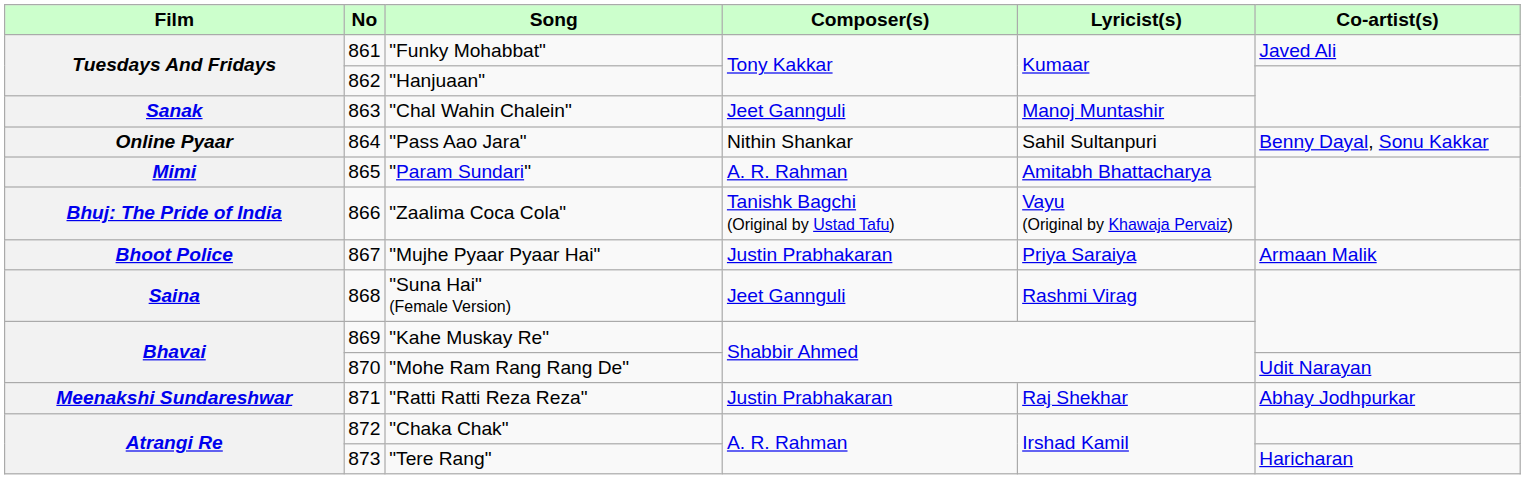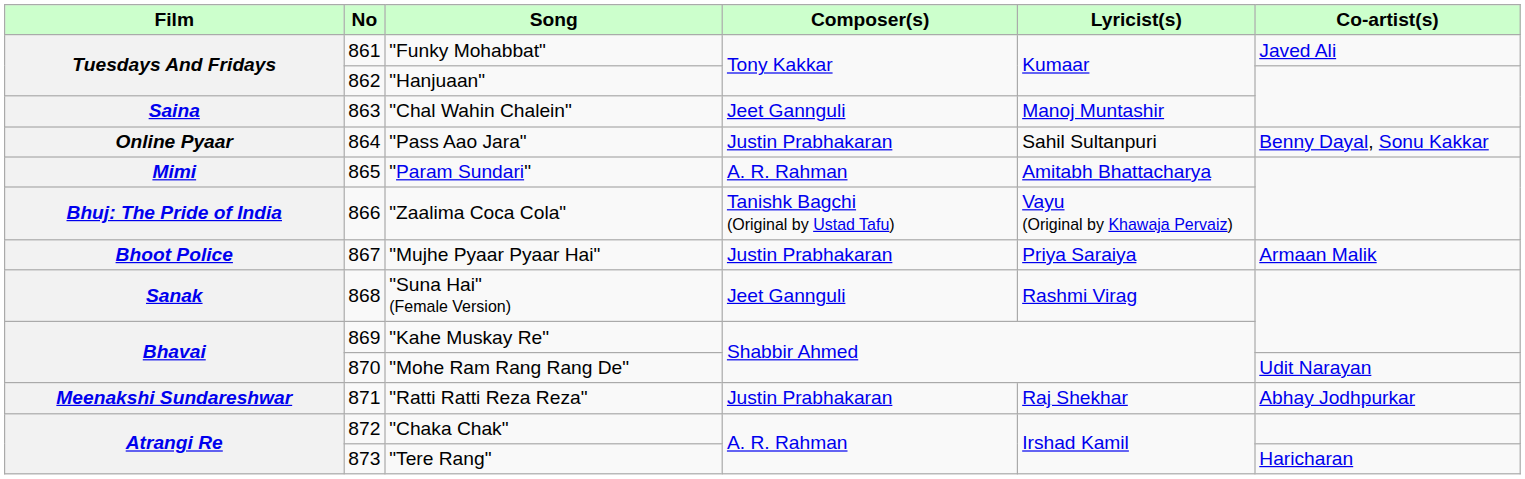(174, 111) Sanak -> (174, 111) Saina
(790, 141) Nithin Shankar -> (810, 141) Justin Prabhakaran
(174, 295) Saina -> (174, 295) Sanak
